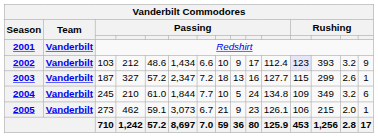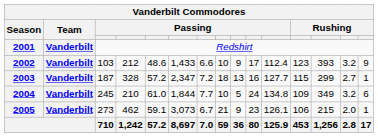(183, 63) 1,434 -> (183, 63) 1,433
(301, 63) lavender background -> (301, 63) no background
(130, 78) 327 -> (130, 78) 328
(349, 78) 2.6 -> (349, 78) 2.7
